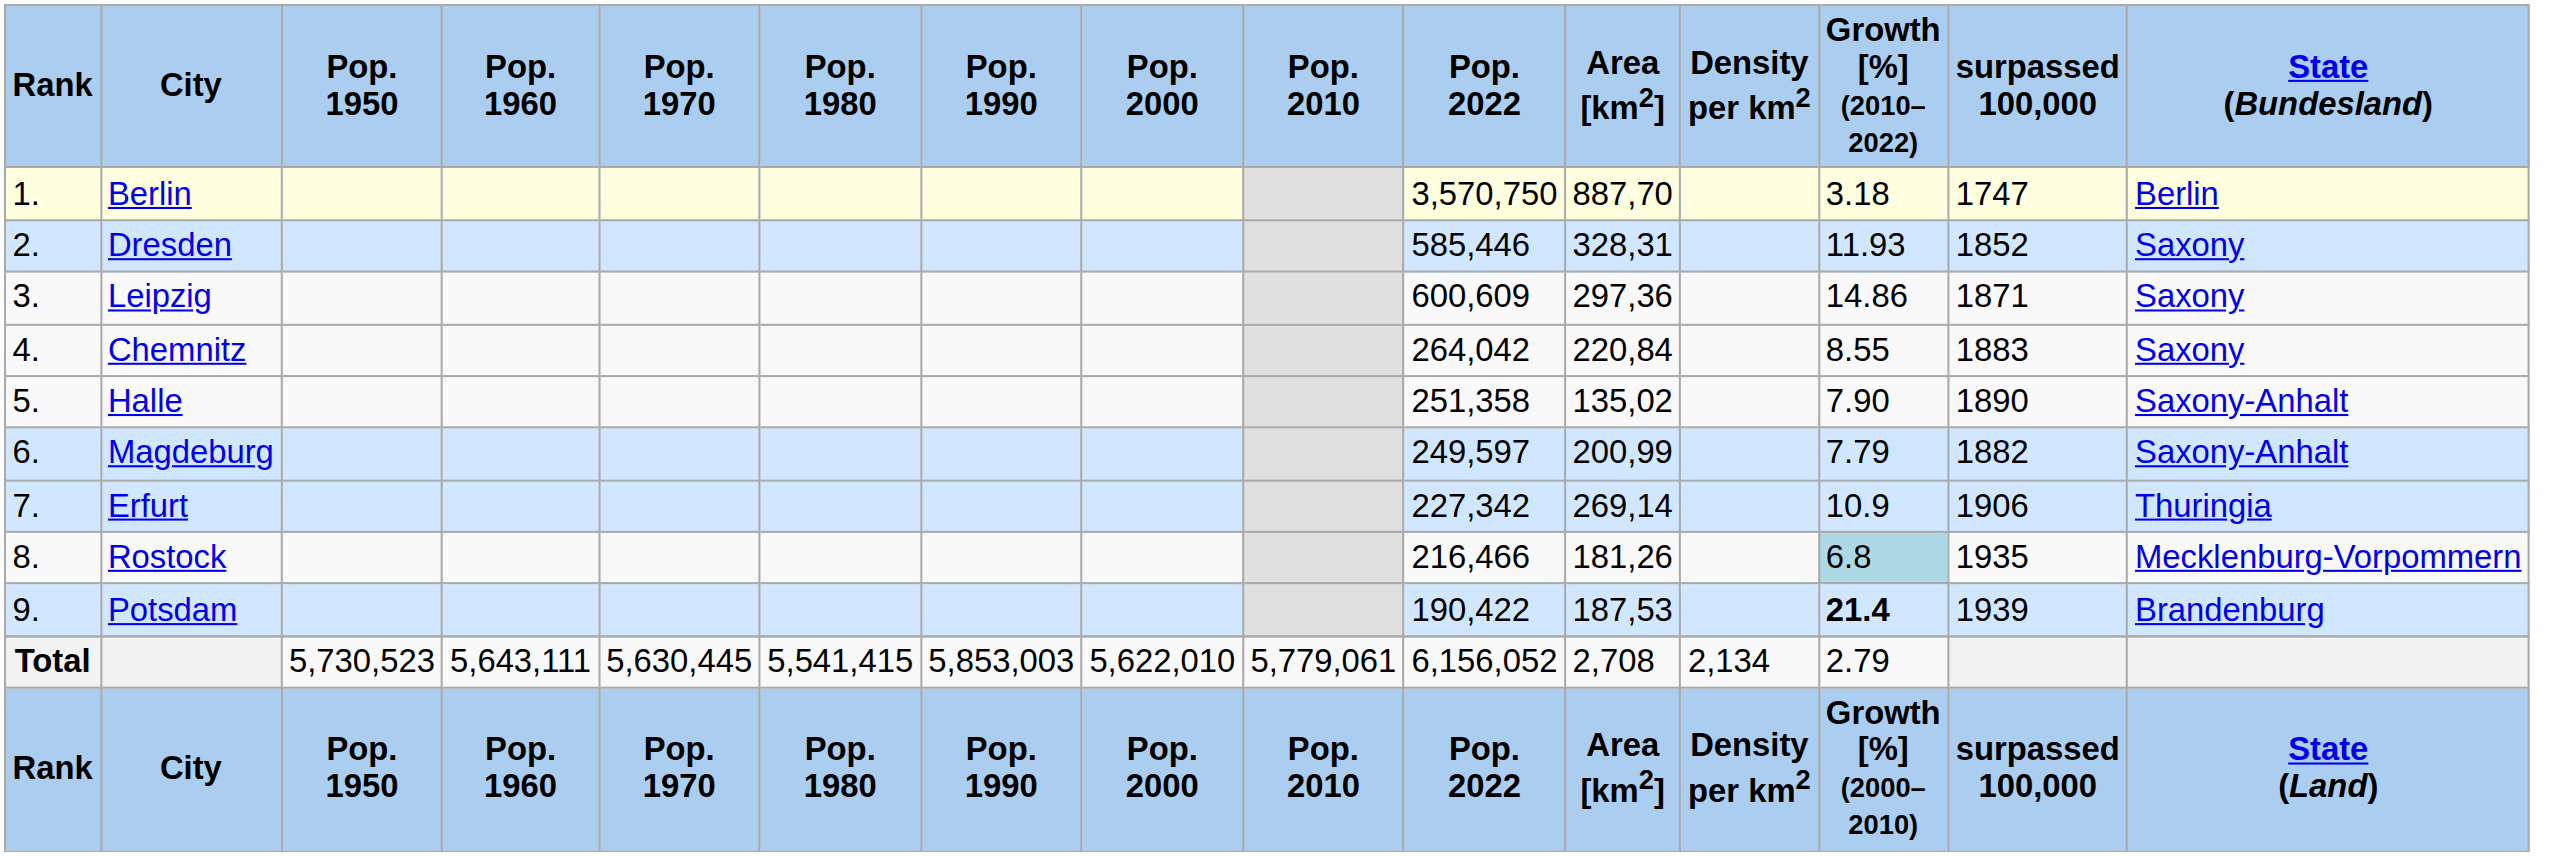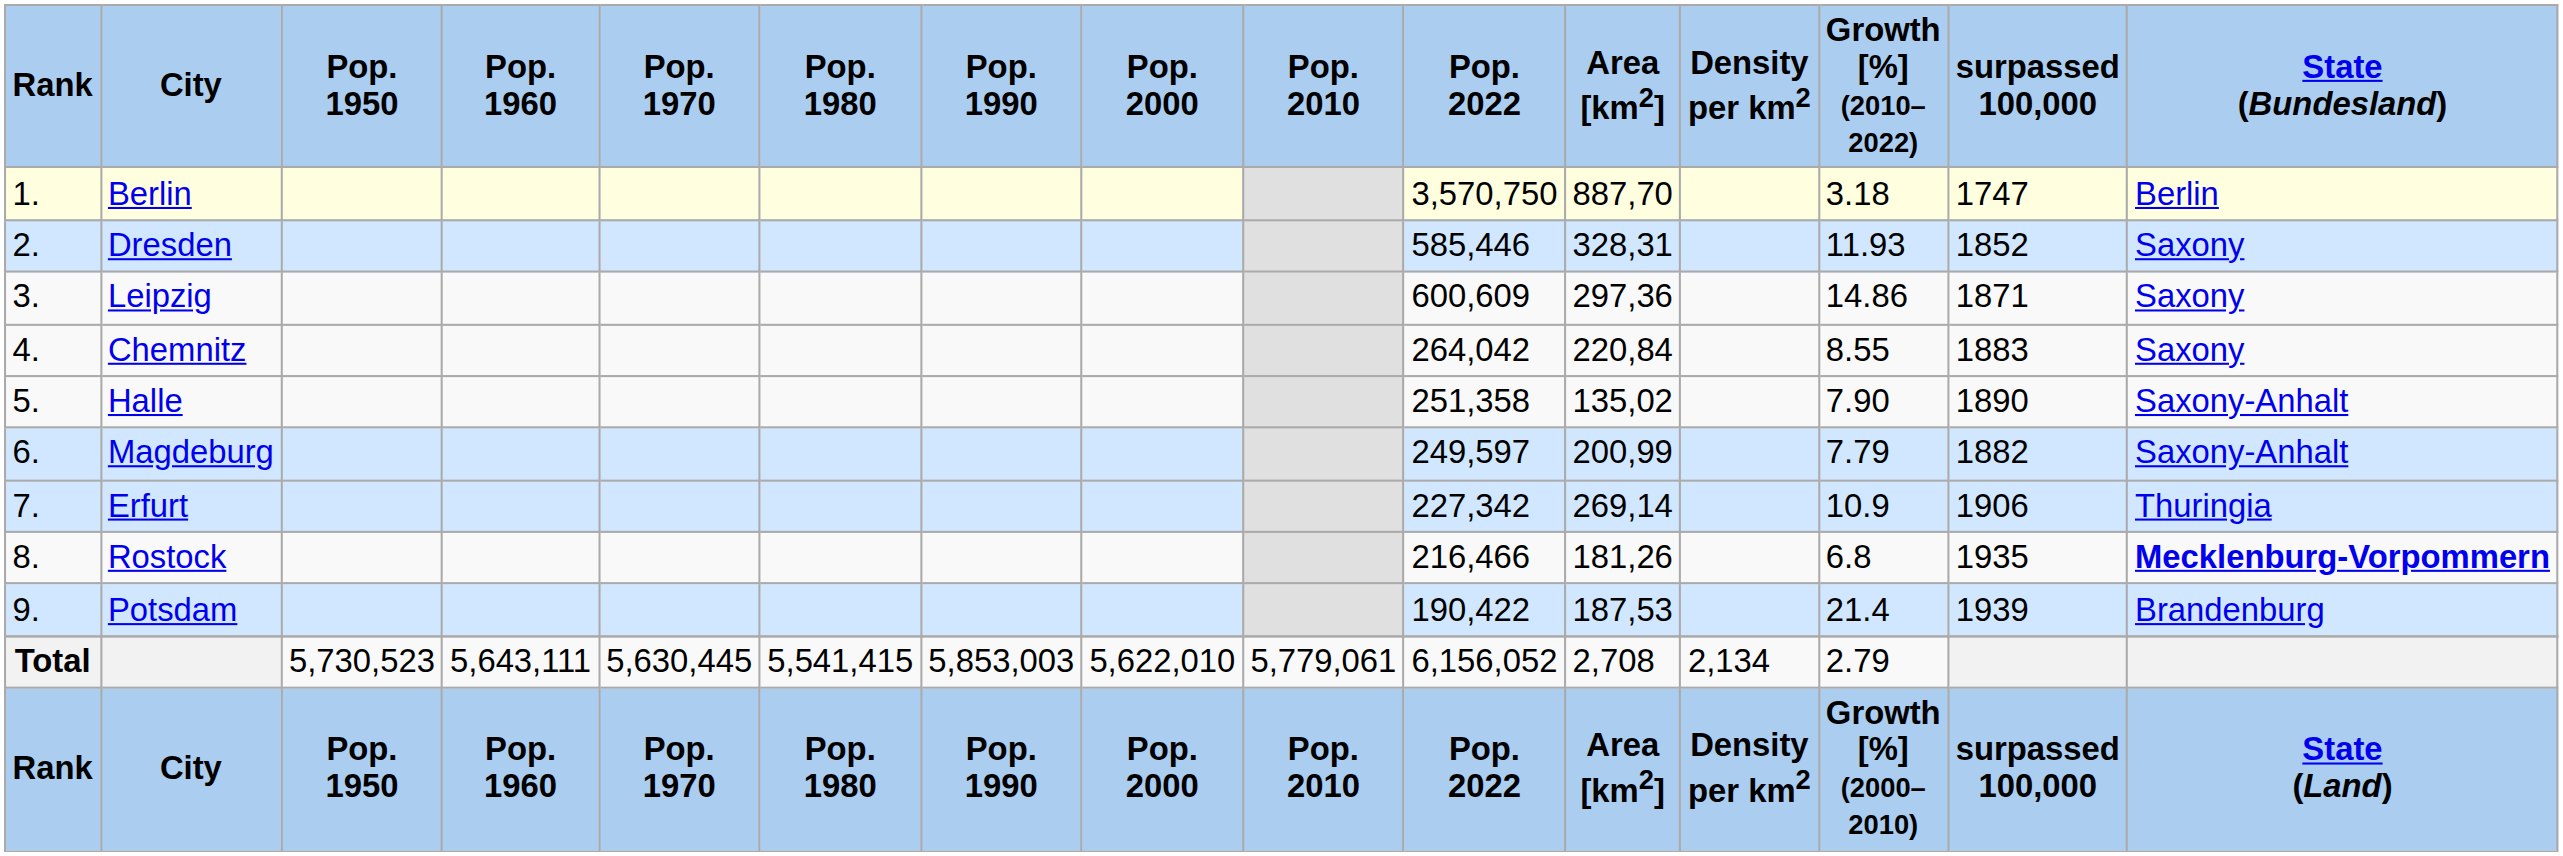(1849, 557) lightblue background -> (1849, 557) no background
(2328, 557) normal -> (2342, 557) bold
(1858, 609) bold -> (1858, 609) normal
